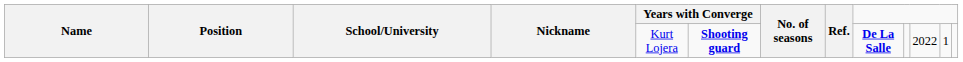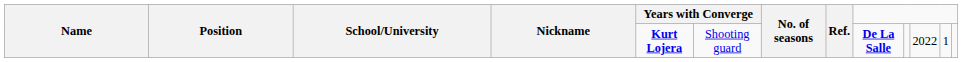(662, 40) normal -> (664, 40) bold
(724, 40) bold -> (727, 40) normal
